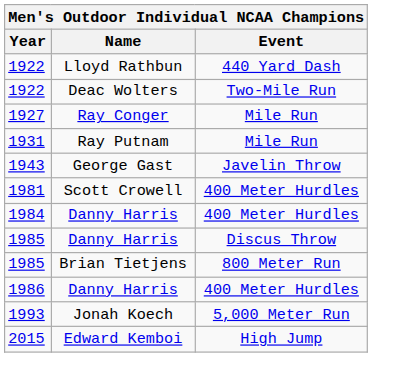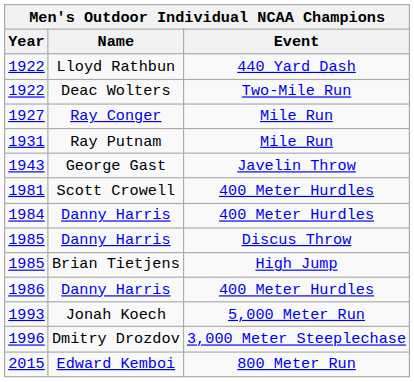(281, 265) 800 Meter Run -> (297, 265) High Jump
+ row: (26, 339)
(281, 339) High Jump -> (297, 364) 800 Meter Run
